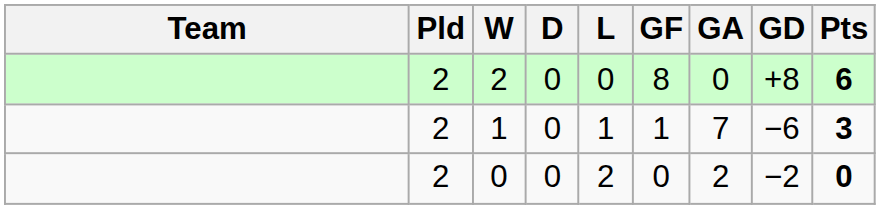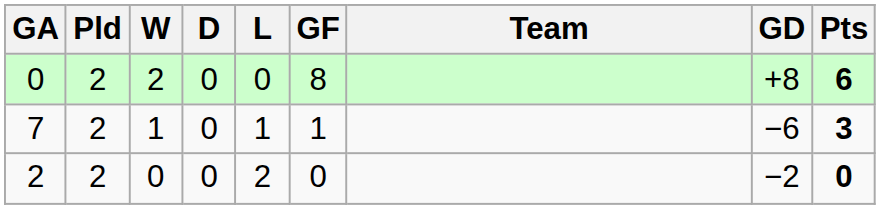columns swapped: (207, 29) <-> (721, 29)
